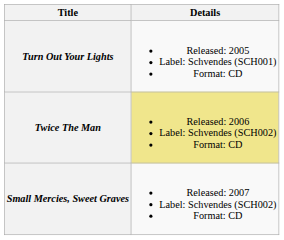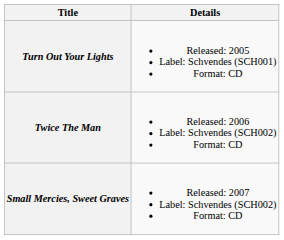(205, 133) khaki background -> (205, 133) no background
